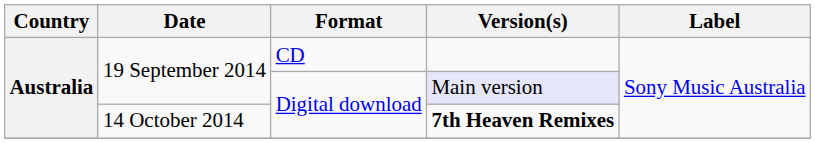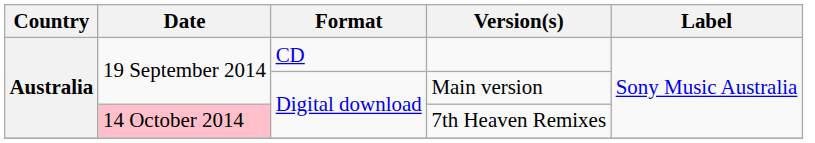(487, 87) lavender background -> (487, 87) no background
(173, 120) no background -> (173, 120) pink background
(523, 120) bold -> (519, 120) normal
